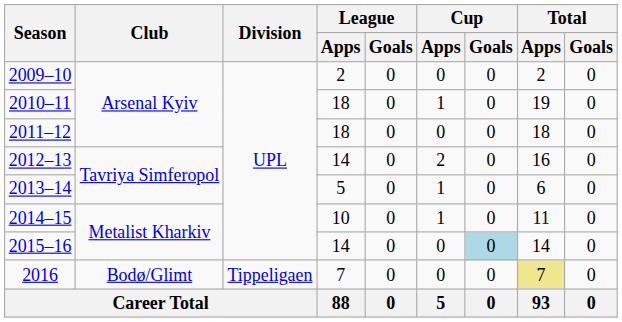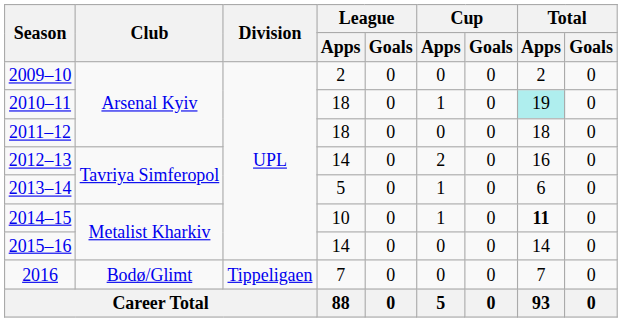(541, 103) no background -> (541, 103) paleturquoise background
(541, 217) normal -> (541, 217) bold
(491, 246) lightblue background -> (491, 246) no background
(541, 274) khaki background -> (541, 274) no background
